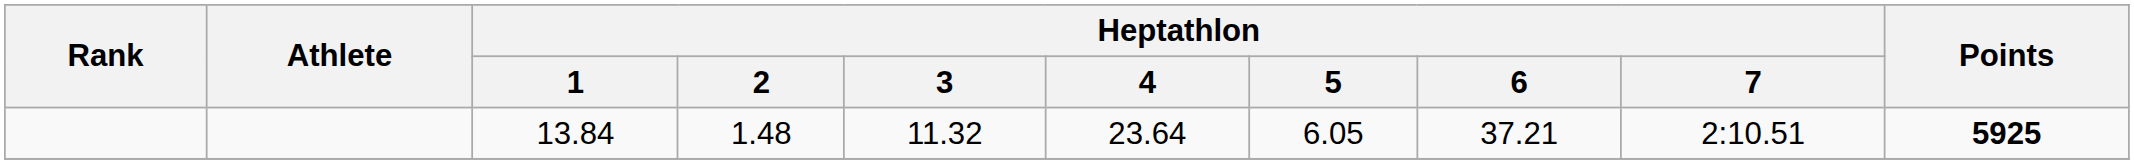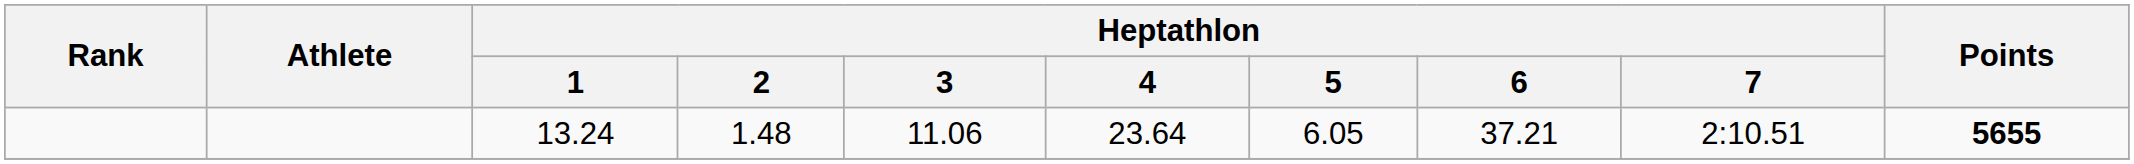(575, 132) 13.84 -> (575, 132) 13.24
(945, 132) 11.32 -> (945, 132) 11.06
(2007, 132) 5925 -> (2007, 132) 5655
